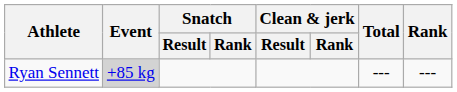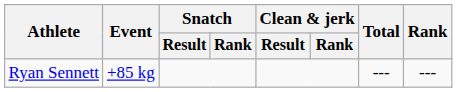(131, 73) lightgrey background -> (131, 73) no background
